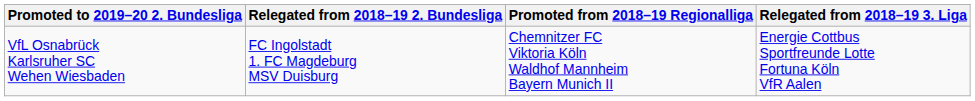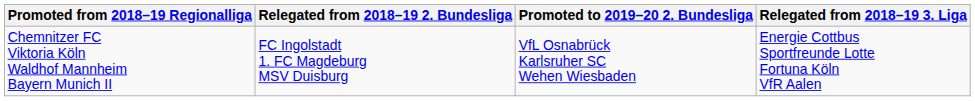columns swapped: (631, 15) <-> (125, 15)
